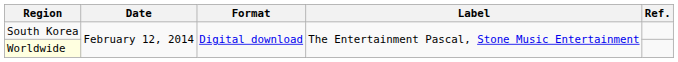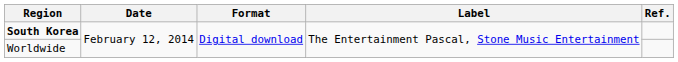(43, 31) normal -> (43, 31) bold
(36, 48) lightyellow background -> (36, 48) no background
